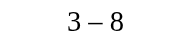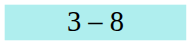(95, 22) no background -> (95, 22) paleturquoise background
